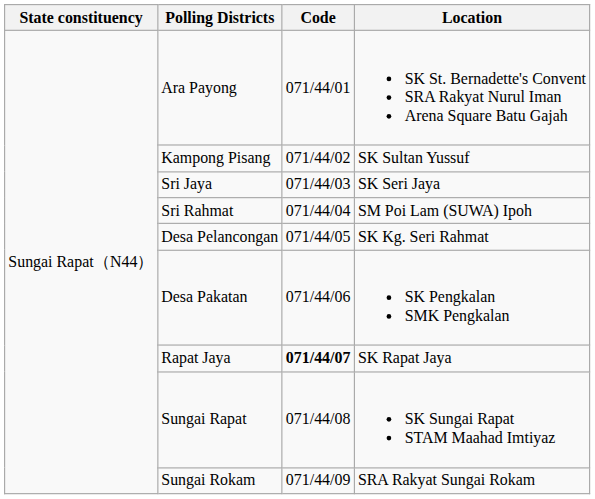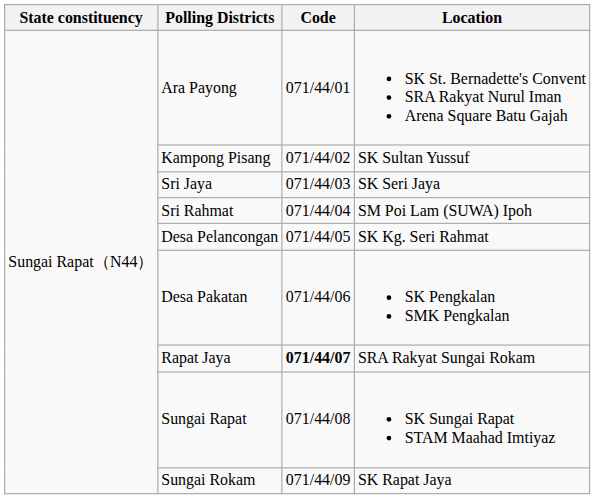(405, 358) SK Rapat Jaya -> (446, 358) SRA Rakyat Sungai Rokam
(446, 479) SRA Rakyat Sungai Rokam -> (405, 479) SK Rapat Jaya
